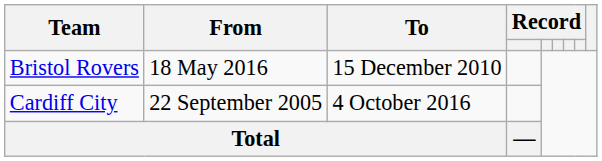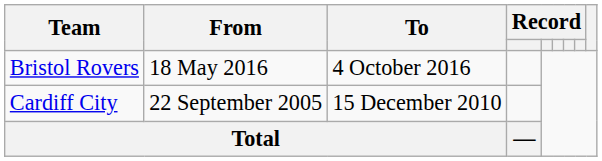(417, 67) 15 December 2010 -> (402, 67) 4 October 2016
(402, 102) 4 October 2016 -> (417, 102) 15 December 2010
